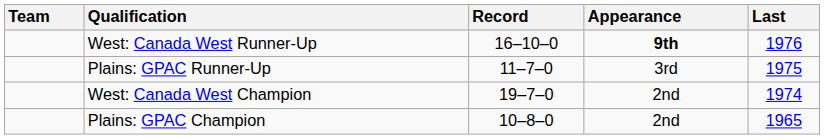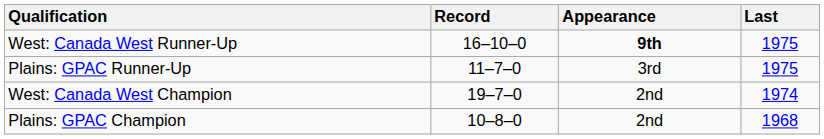- column: (29, 17)
(784, 43) 1976 -> (780, 43) 1975
(784, 120) 1965 -> (780, 120) 1968
